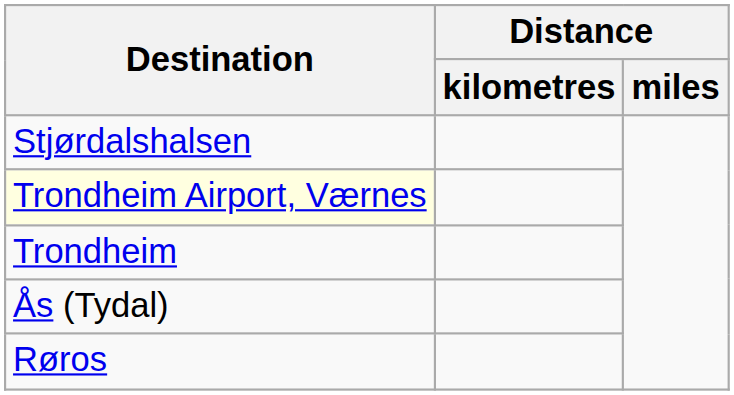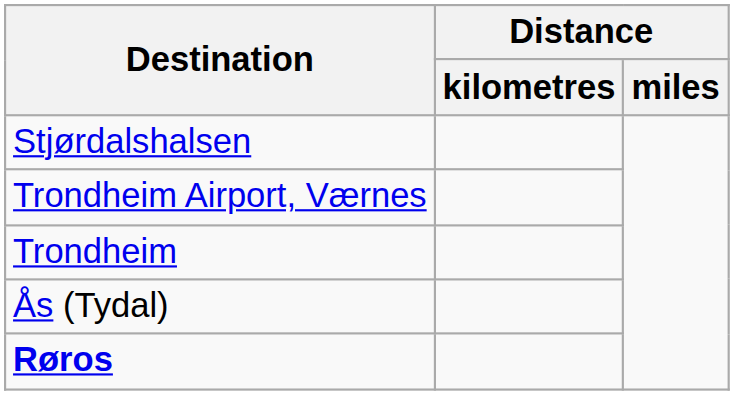(220, 196) lightyellow background -> (220, 196) no background
(60, 360) normal -> (63, 360) bold
